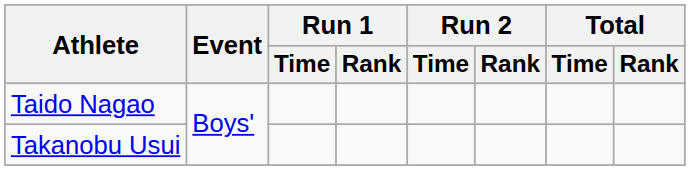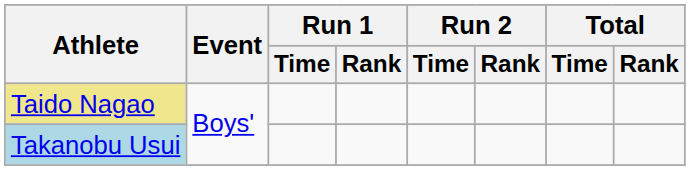(83, 104) no background -> (83, 104) khaki background
(96, 145) no background -> (96, 145) lightblue background
